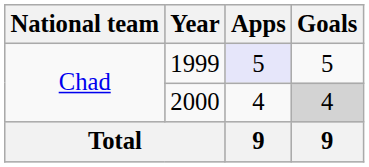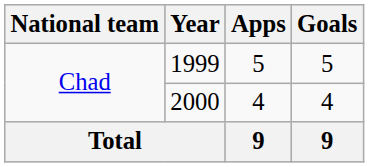(258, 63) lavender background -> (258, 63) no background
(327, 102) lightgrey background -> (327, 102) no background
